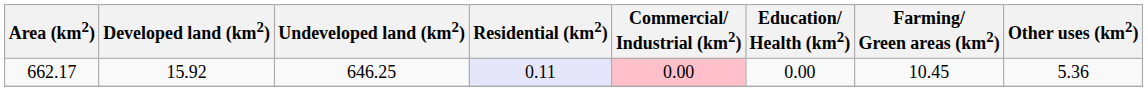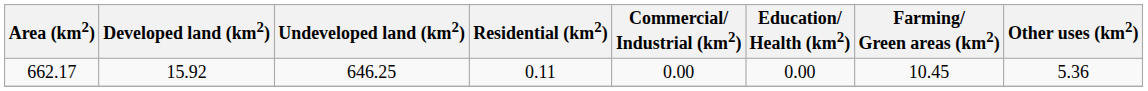(540, 72) lavender background -> (540, 72) no background
(679, 72) pink background -> (679, 72) no background
